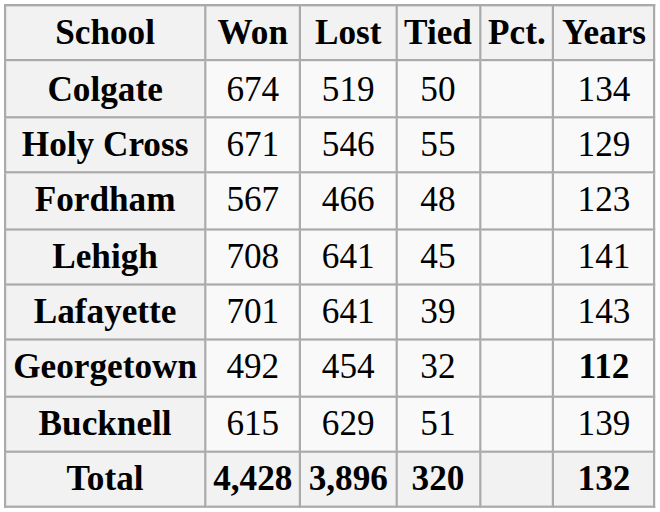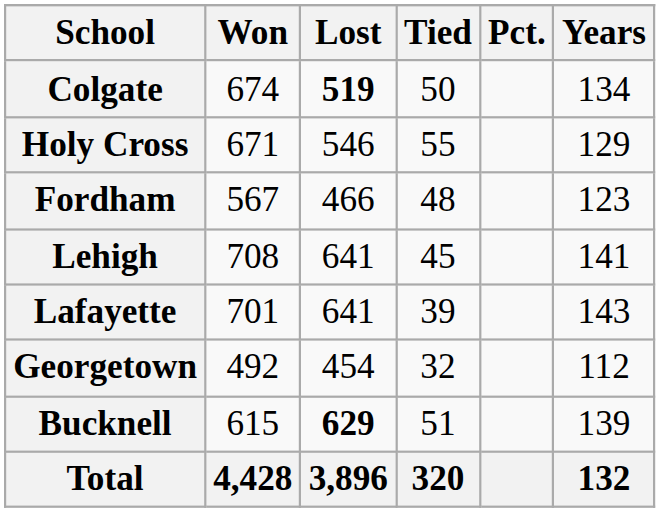(348, 88) normal -> (348, 88) bold
(604, 367) bold -> (604, 367) normal
(348, 423) normal -> (348, 423) bold
